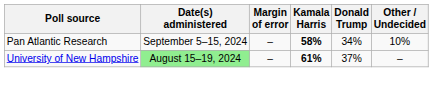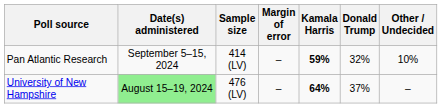+ column: (237, 25)
(311, 42) 58% -> (319, 60) 59%
(352, 42) 34% -> (360, 60) 32%
(311, 59) 61% -> (319, 89) 64%
